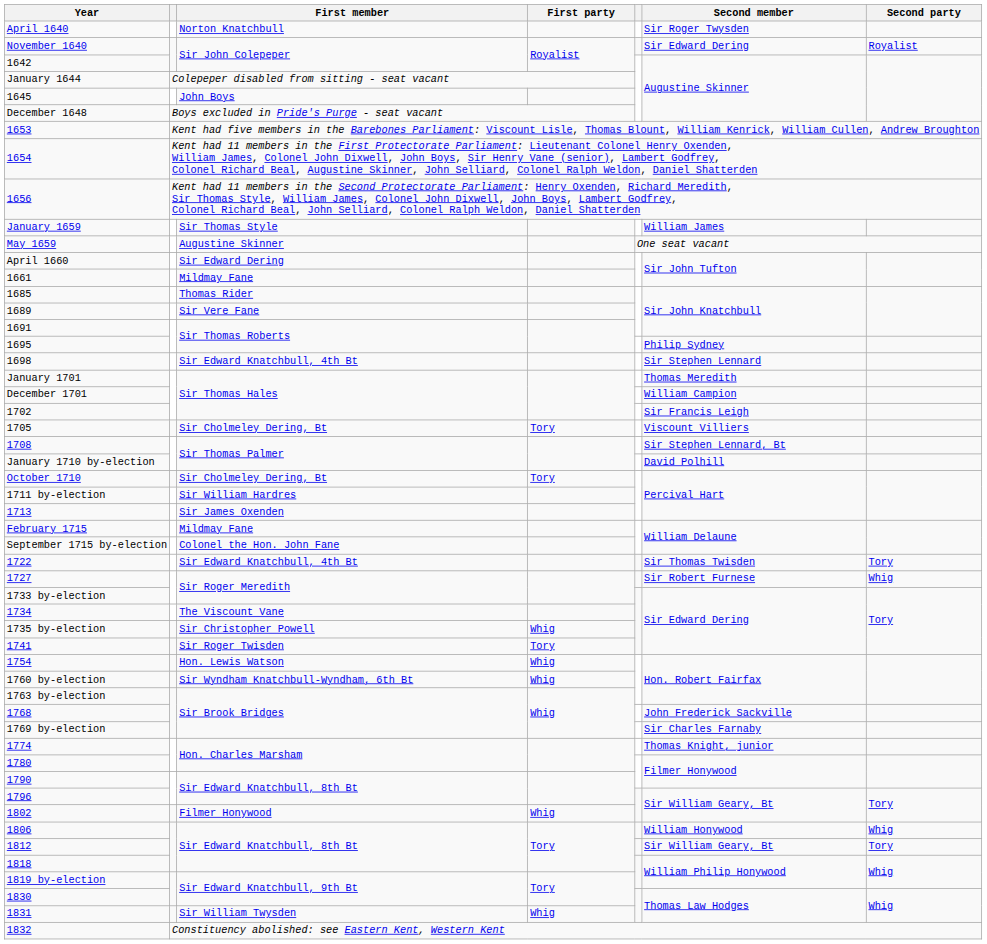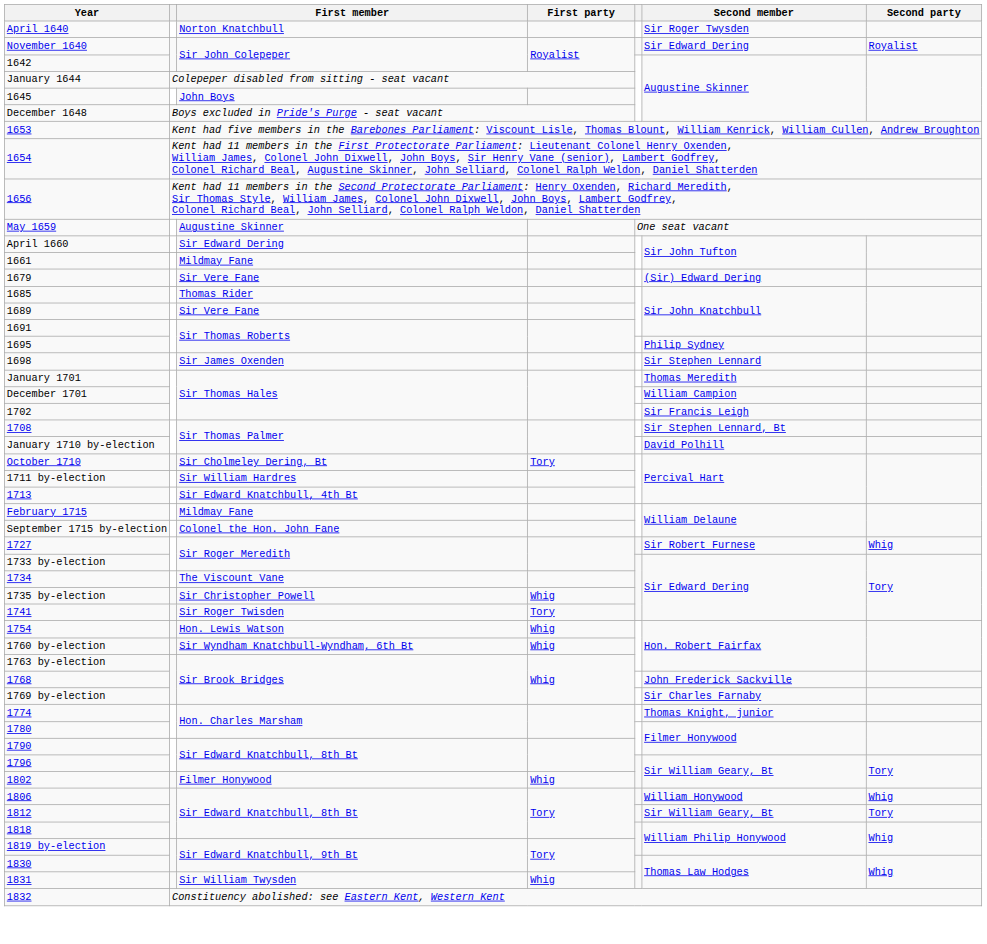- row: (44, 228)
+ row: (19, 278)
(269, 361) Sir Edward Knatchbull, 4th Bt -> (232, 361) Sir James Oxenden
- row: (19, 428)
(232, 512) Sir James Oxenden -> (269, 495) Sir Edward Knatchbull, 4th Bt
- row: (19, 562)
